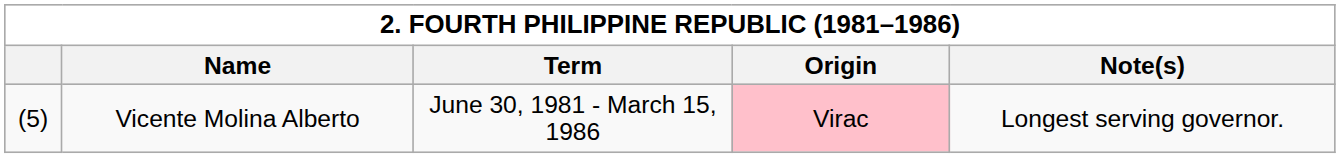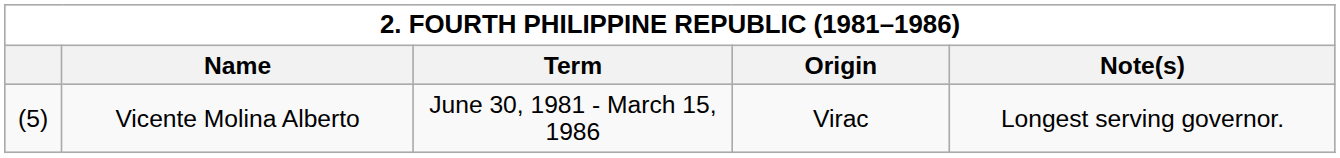(841, 118) pink background -> (841, 118) no background
